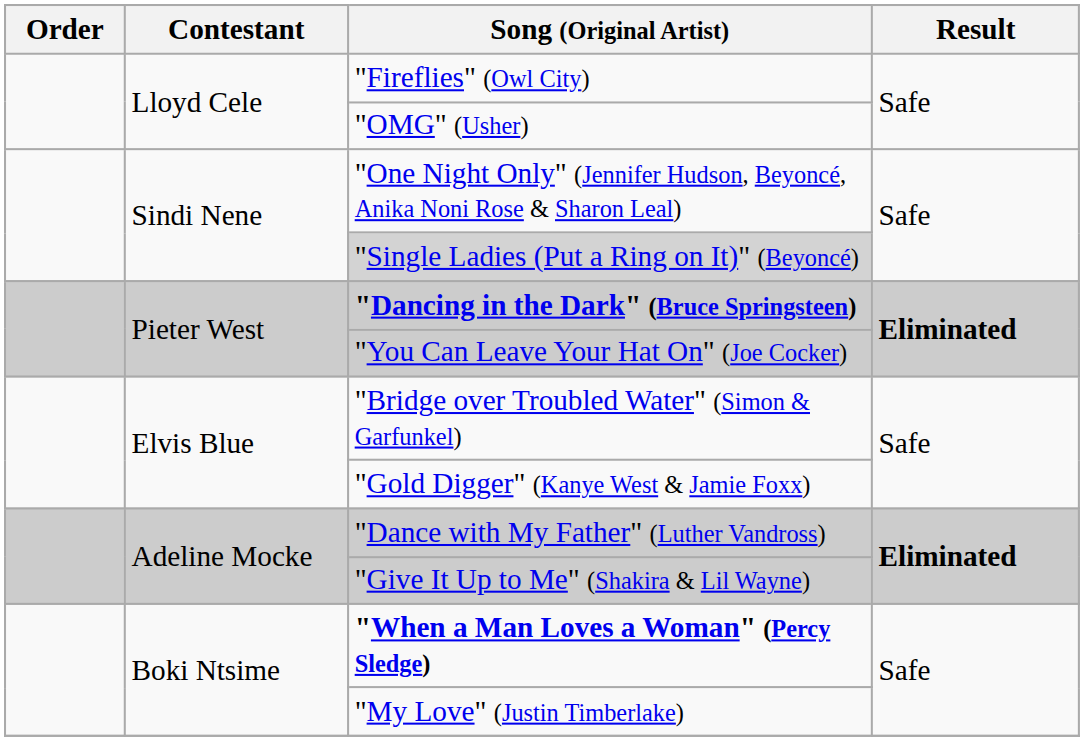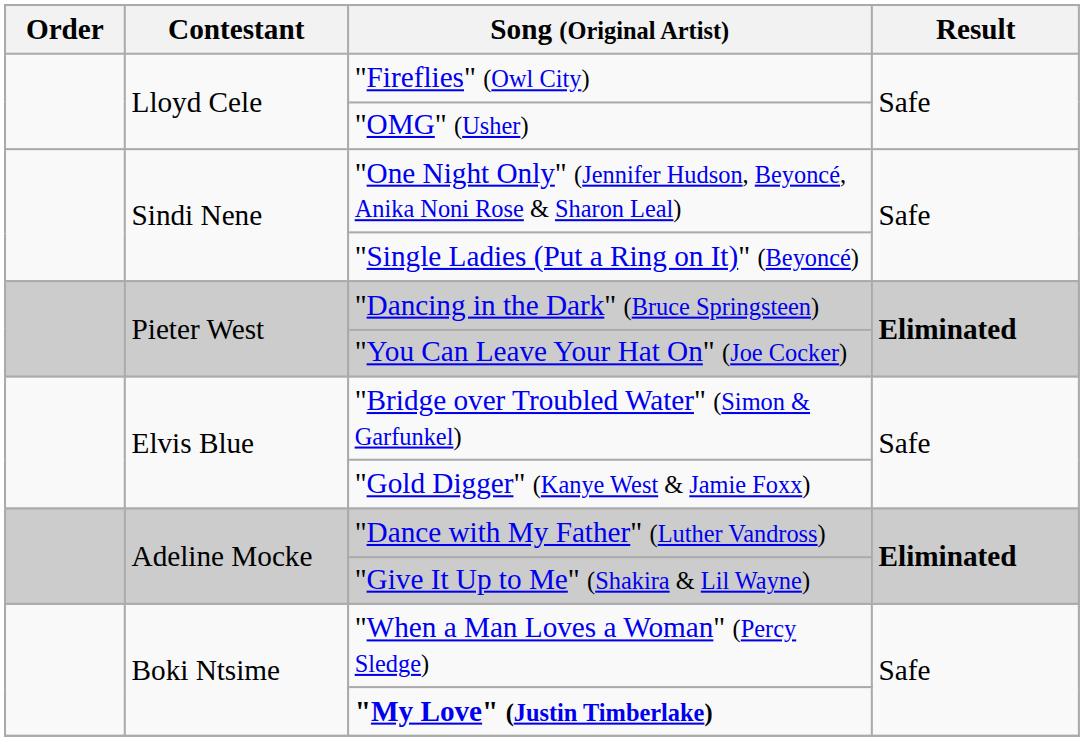(607, 256) lightgrey background -> (607, 256) no background
(605, 304) bold -> (587, 304) normal
(593, 645) bold -> (575, 645) normal
(519, 711) normal -> (534, 711) bold
